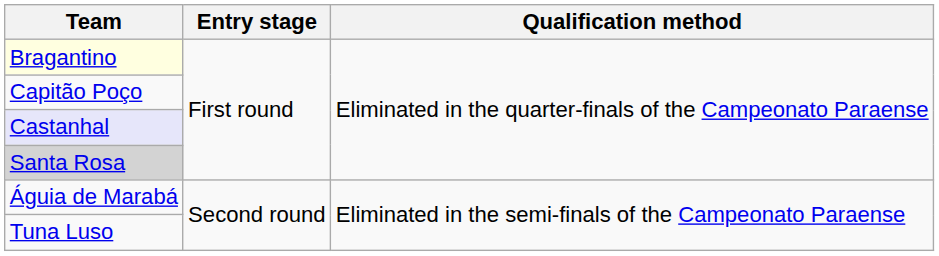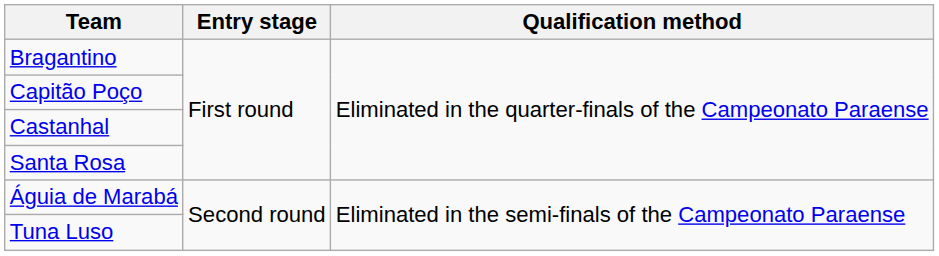(63, 57) lightyellow background -> (63, 57) no background
(59, 127) lavender background -> (59, 127) no background
(67, 162) lightgrey background -> (67, 162) no background
